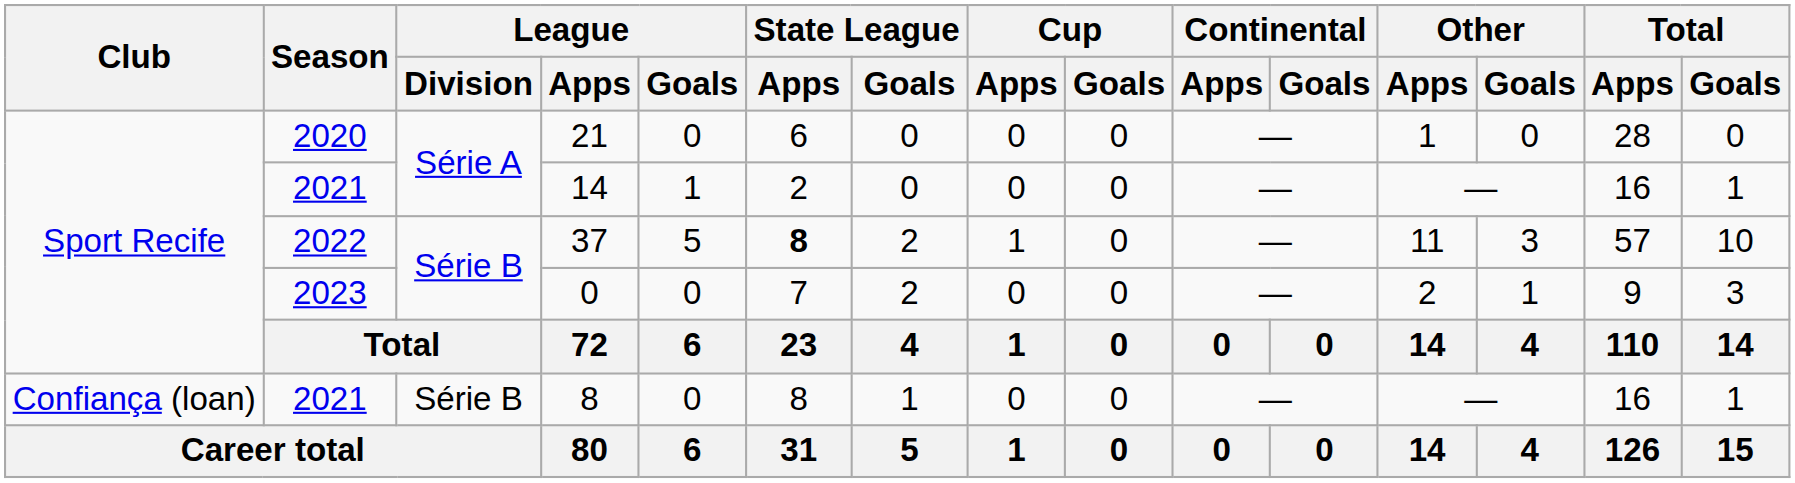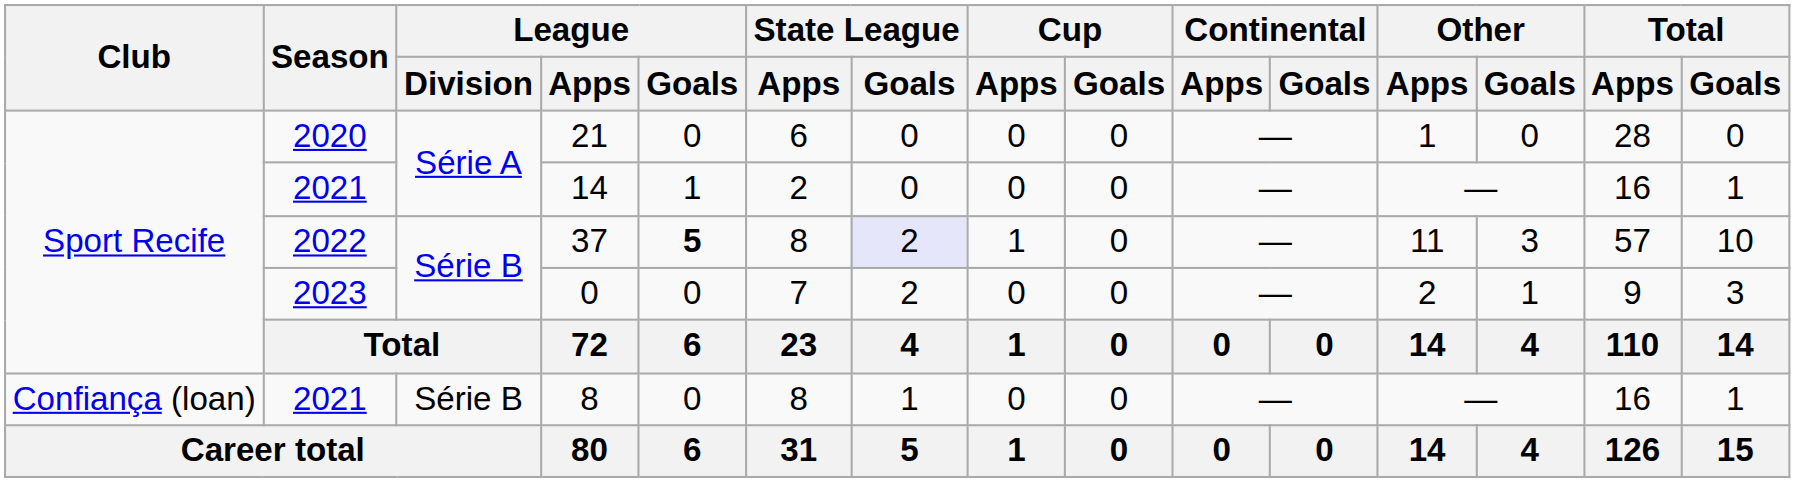(692, 240) normal -> (692, 240) bold
(799, 240) bold -> (799, 240) normal
(909, 240) no background -> (909, 240) lavender background
